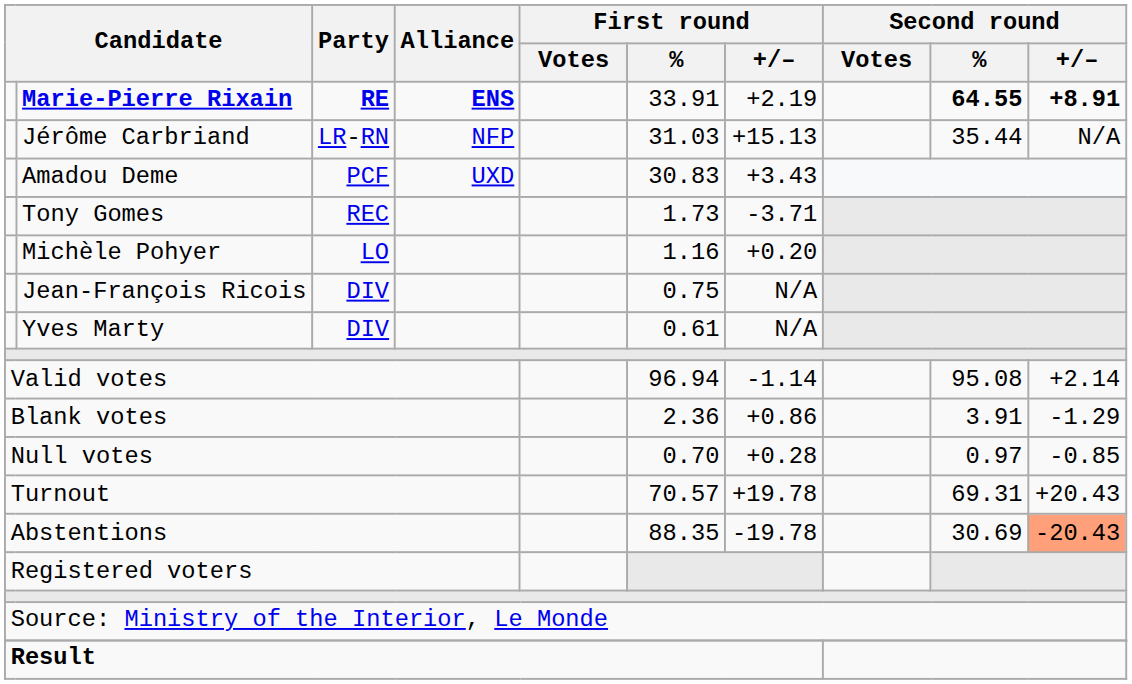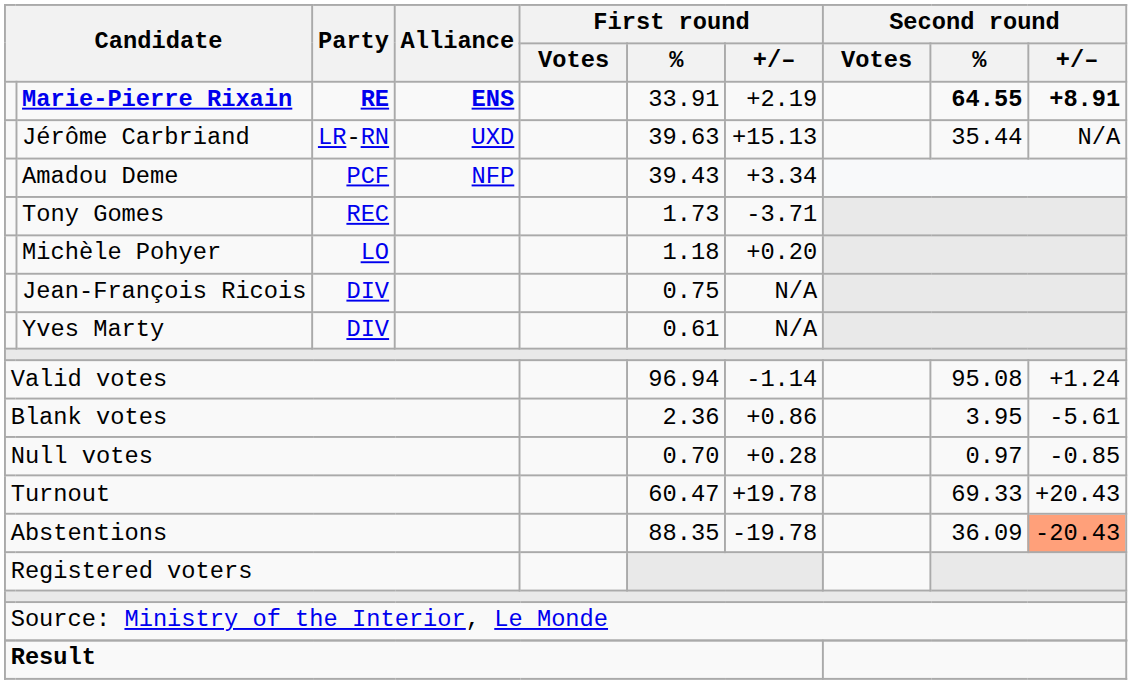(493, 139) NFP -> (493, 139) UXD
(684, 139) 31.03 -> (684, 139) 39.63
(493, 178) UXD -> (493, 178) NFP
(684, 178) 30.83 -> (684, 178) 39.43
(782, 178) +3.43 -> (782, 178) +3.34
(691, 254) 1.16 -> (691, 254) 1.18
(1085, 380) +2.14 -> (1085, 380) +1.24
(994, 419) 3.91 -> (994, 419) 3.95
(1085, 419) -1.29 -> (1085, 419) -5.61
(684, 495) 70.57 -> (684, 495) 60.47
(987, 495) 69.31 -> (987, 495) 69.33
(987, 533) 30.69 -> (987, 533) 36.09
